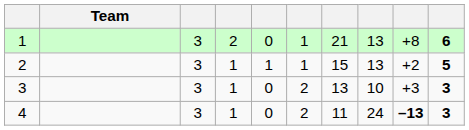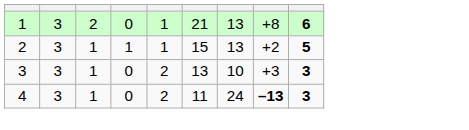- column: (110, 16)
